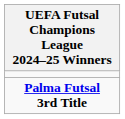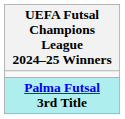(62, 95) no background -> (62, 95) paleturquoise background
